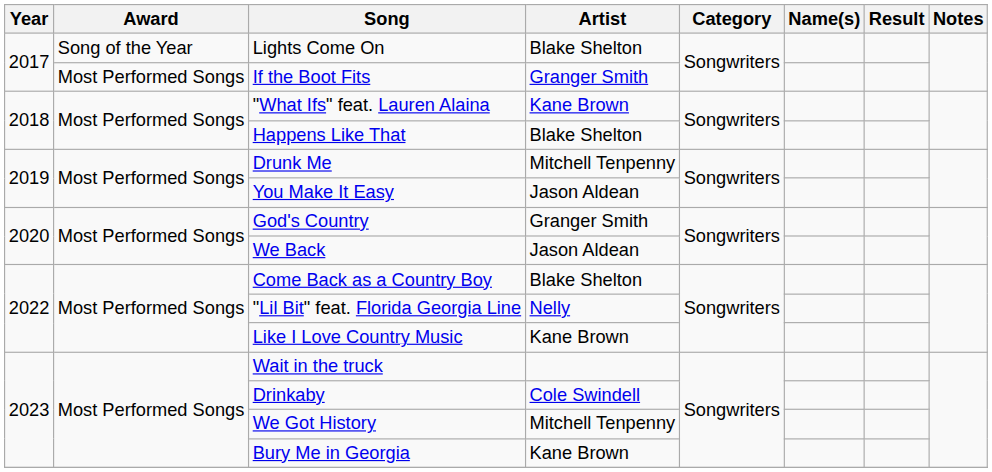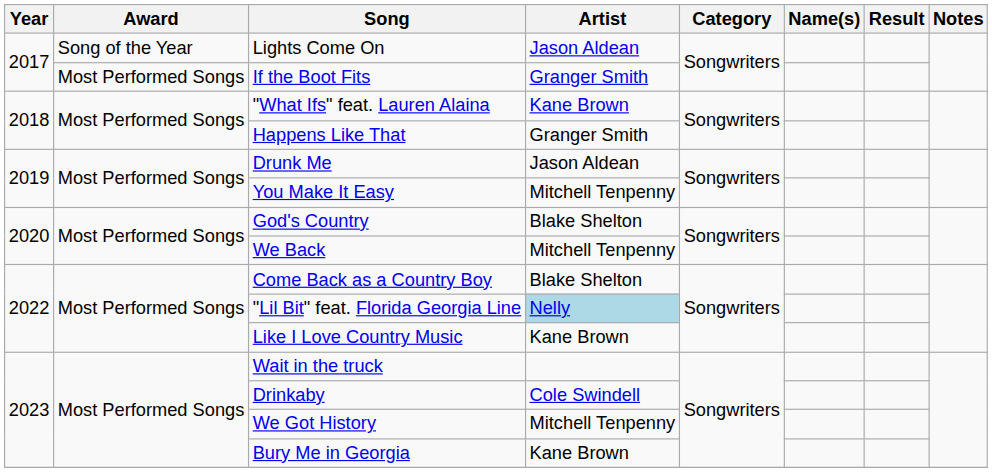(586, 47) Blake Shelton -> (584, 47) Jason Aldean
(586, 134) Blake Shelton -> (589, 134) Granger Smith
(602, 163) Mitchell Tenpenny -> (584, 163) Jason Aldean
(584, 192) Jason Aldean -> (602, 192) Mitchell Tenpenny
(589, 221) Granger Smith -> (586, 221) Blake Shelton
(584, 250) Jason Aldean -> (602, 250) Mitchell Tenpenny
(550, 308) no background -> (550, 308) lightblue background
